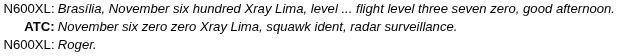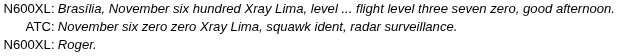(39, 26) bold -> (40, 26) normal
